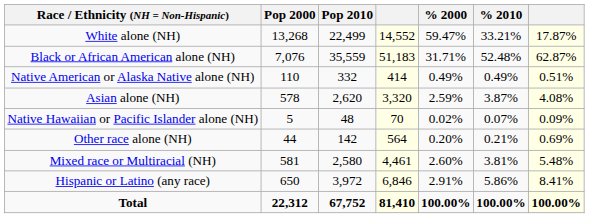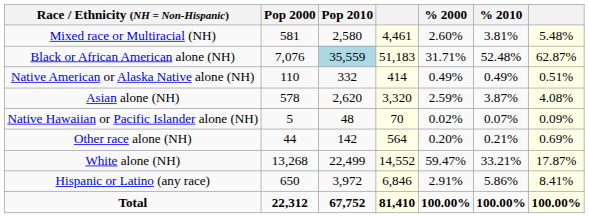rows swapped: (133, 35) <-> (133, 160)
(347, 56) no background -> (347, 56) lightblue background
